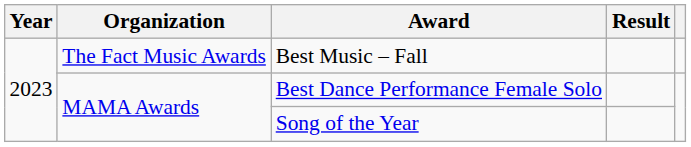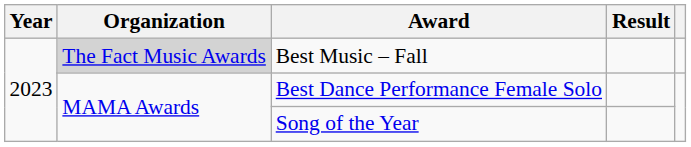(164, 55) no background -> (164, 55) lightgrey background
